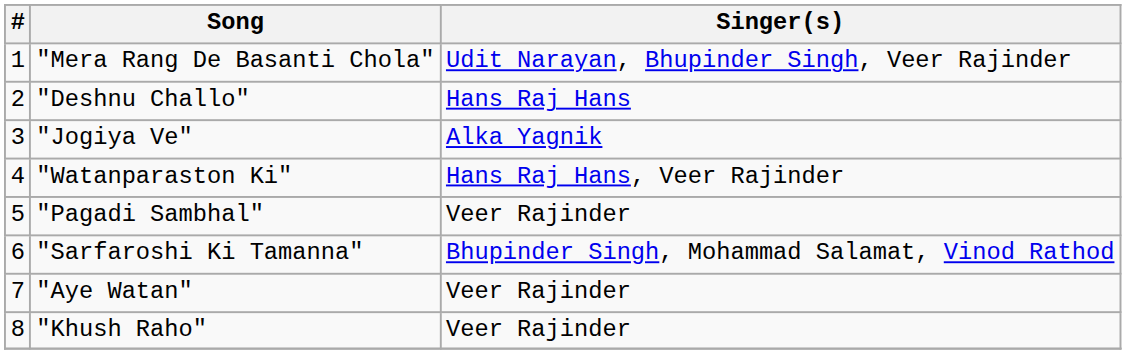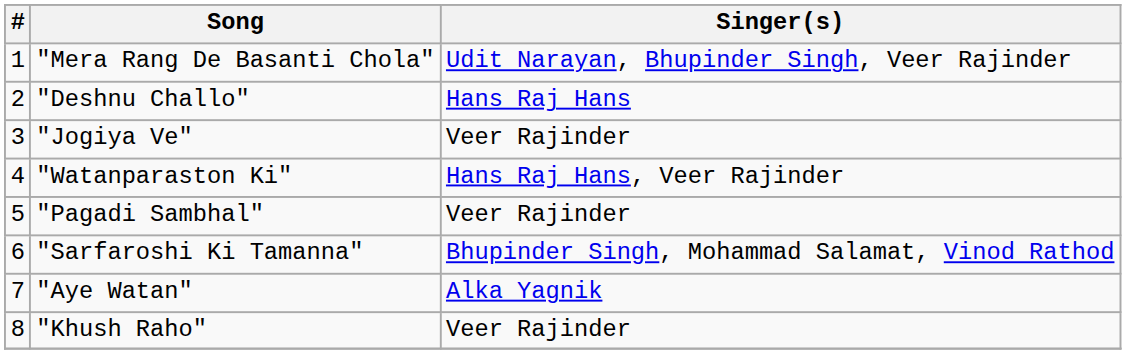(524, 139) Alka Yagnik -> (538, 139) Veer Rajinder
(538, 292) Veer Rajinder -> (524, 292) Alka Yagnik
